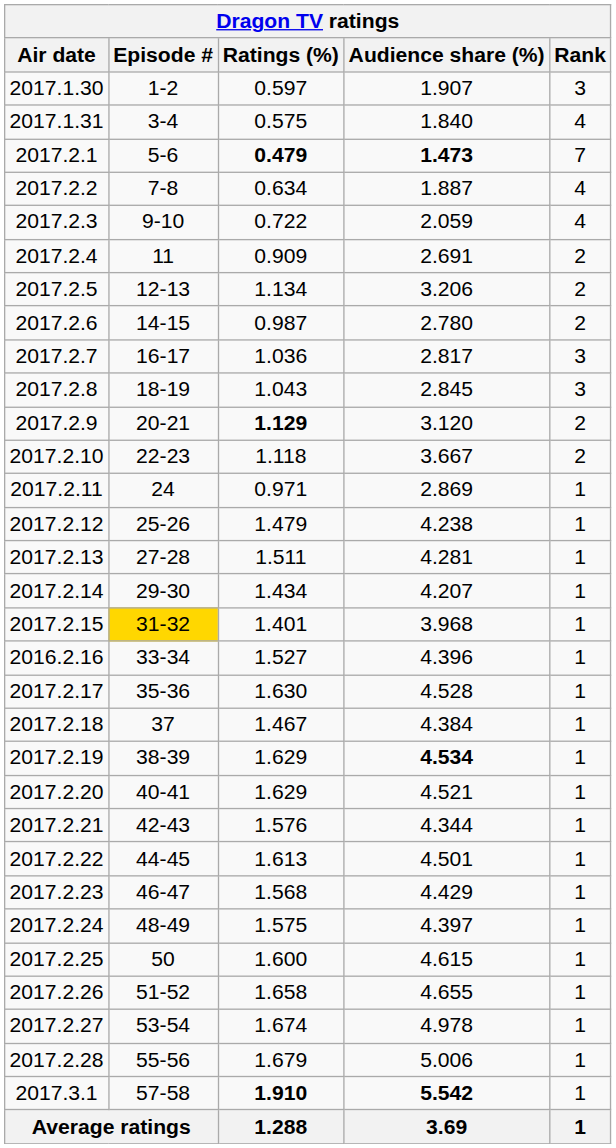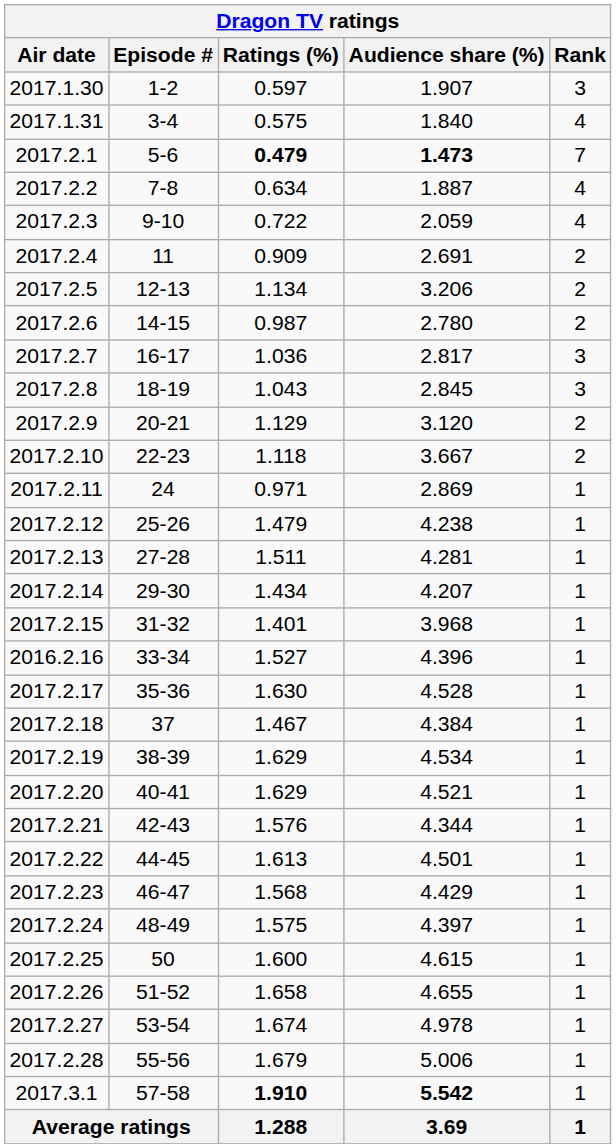(281, 423) bold -> (281, 423) normal
(163, 624) gold background -> (163, 624) no background
(447, 758) bold -> (447, 758) normal
